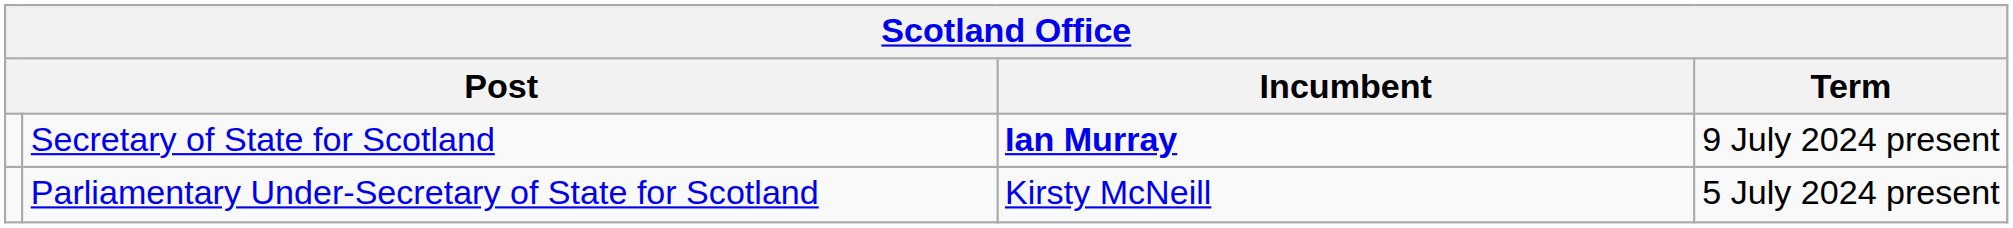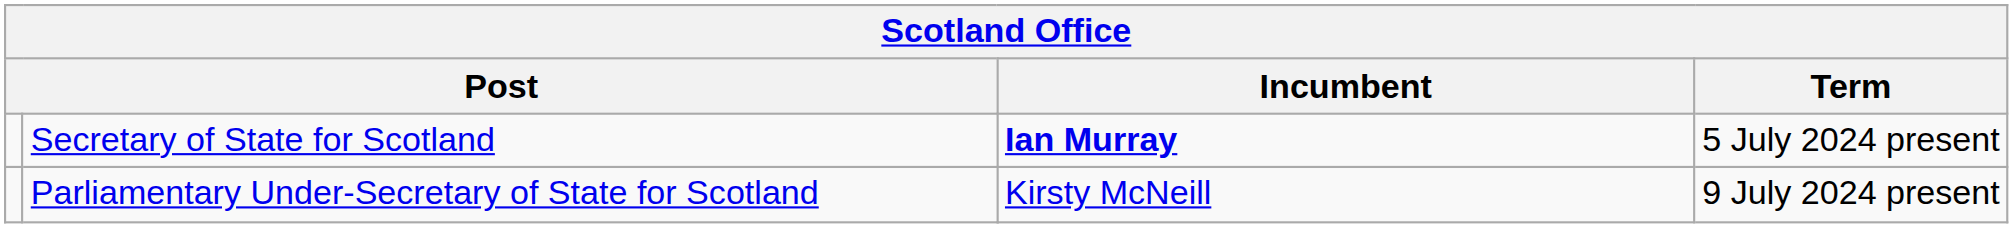(1851, 139) 9 July 2024 present -> (1851, 139) 5 July 2024 present
(1851, 193) 5 July 2024 present -> (1851, 193) 9 July 2024 present
